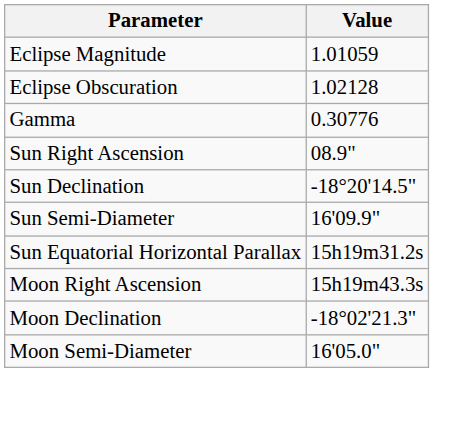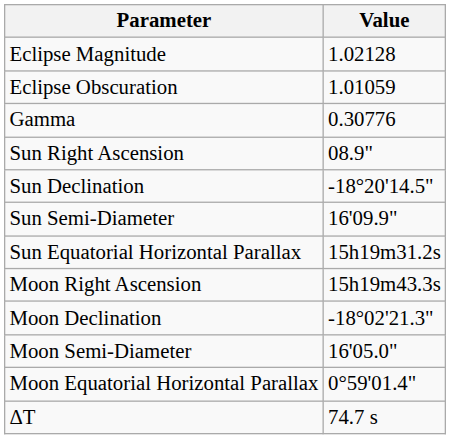(345, 53) 1.01059 -> (362, 53) 1.02128
(345, 86) 1.02128 -> (362, 86) 1.01059
+ row: (164, 383)
+ row: (22, 416)
